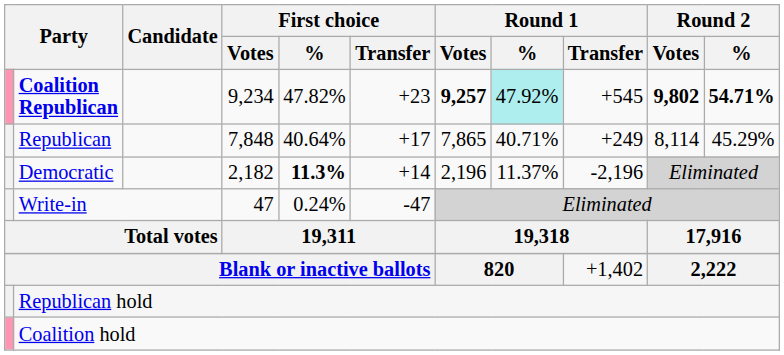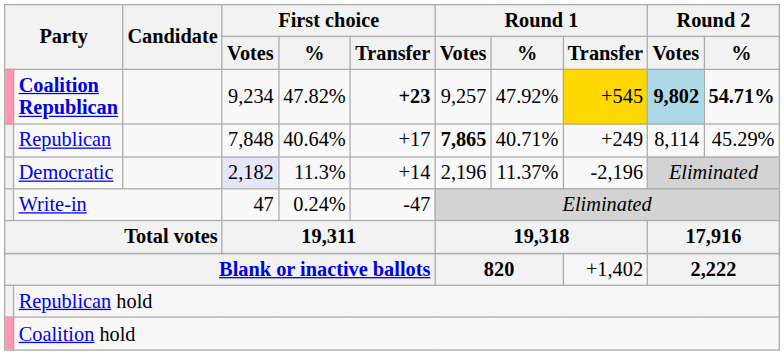(415, 96) normal -> (414, 96) bold
(464, 96) bold -> (464, 96) normal
(527, 96) paleturquoise background -> (527, 96) no background
(622, 96) no background -> (622, 96) gold background
(676, 96) no background -> (676, 96) lightblue background
(464, 140) normal -> (464, 140) bold
(251, 172) no background -> (251, 172) lavender background
(318, 172) bold -> (320, 172) normal
